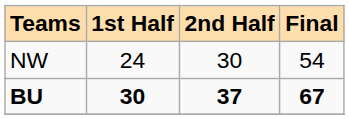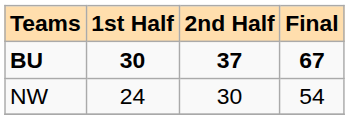rows swapped: (26, 96) <-> (29, 59)
